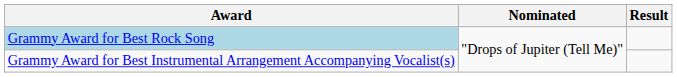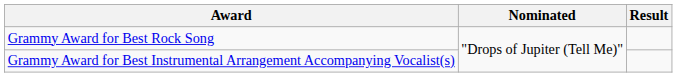(111, 38) lightblue background -> (111, 38) no background
